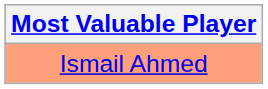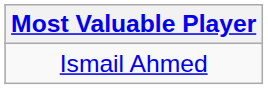(134, 63) lightsalmon background -> (134, 63) no background
